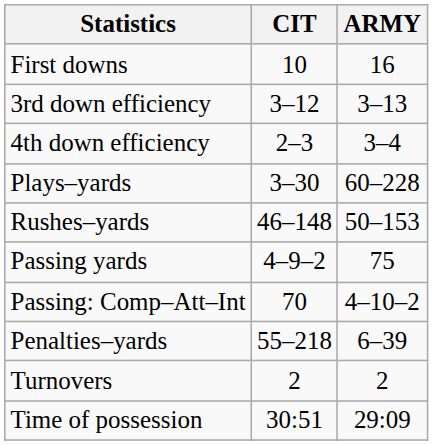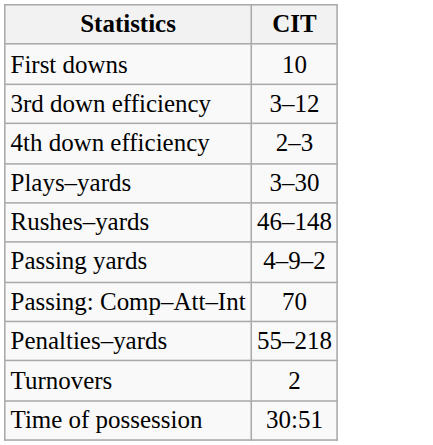- column: (382, 24)
